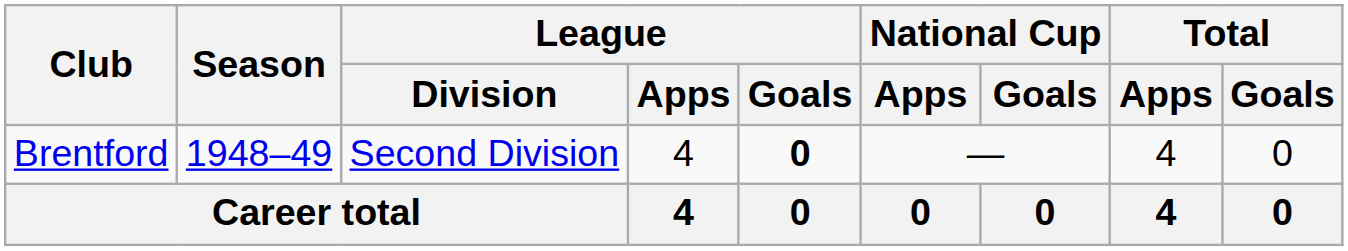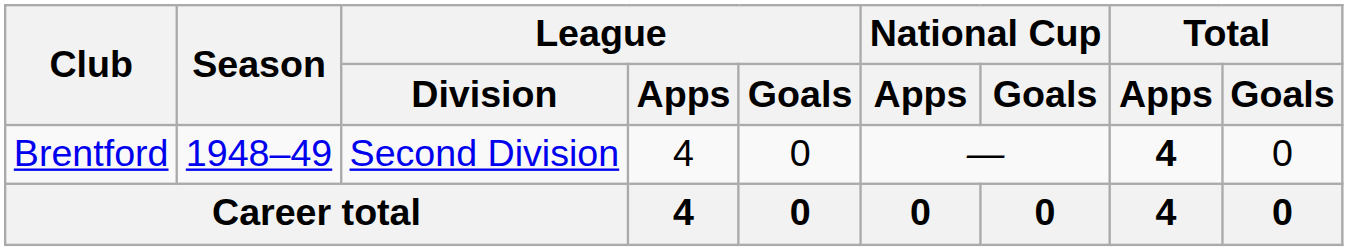(800, 153) bold -> (800, 153) normal
(1166, 153) normal -> (1166, 153) bold
